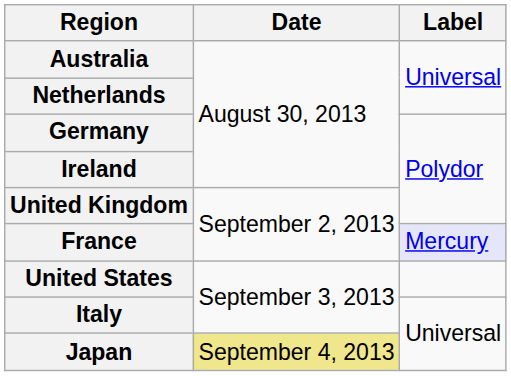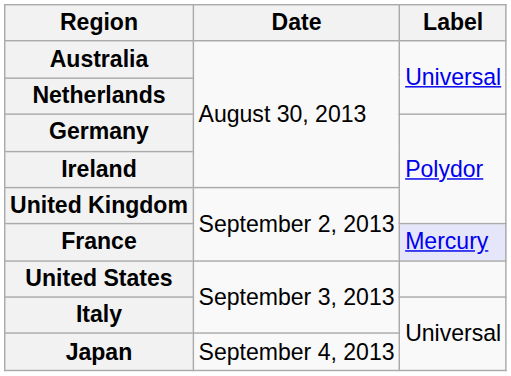(297, 351) khaki background -> (297, 351) no background
